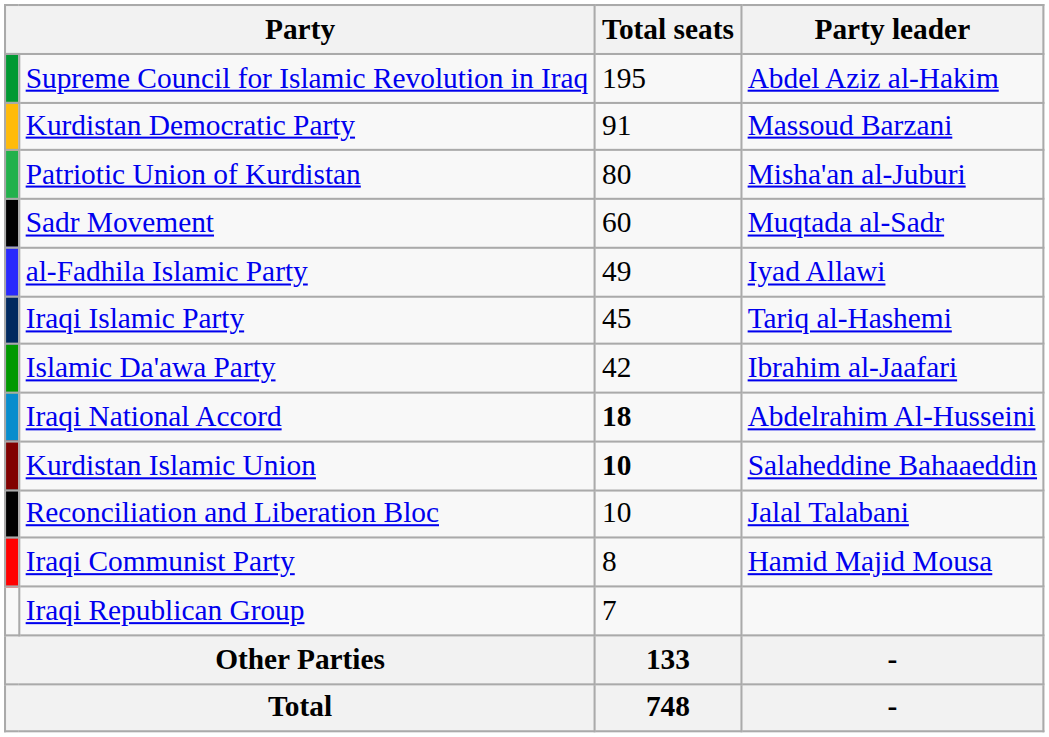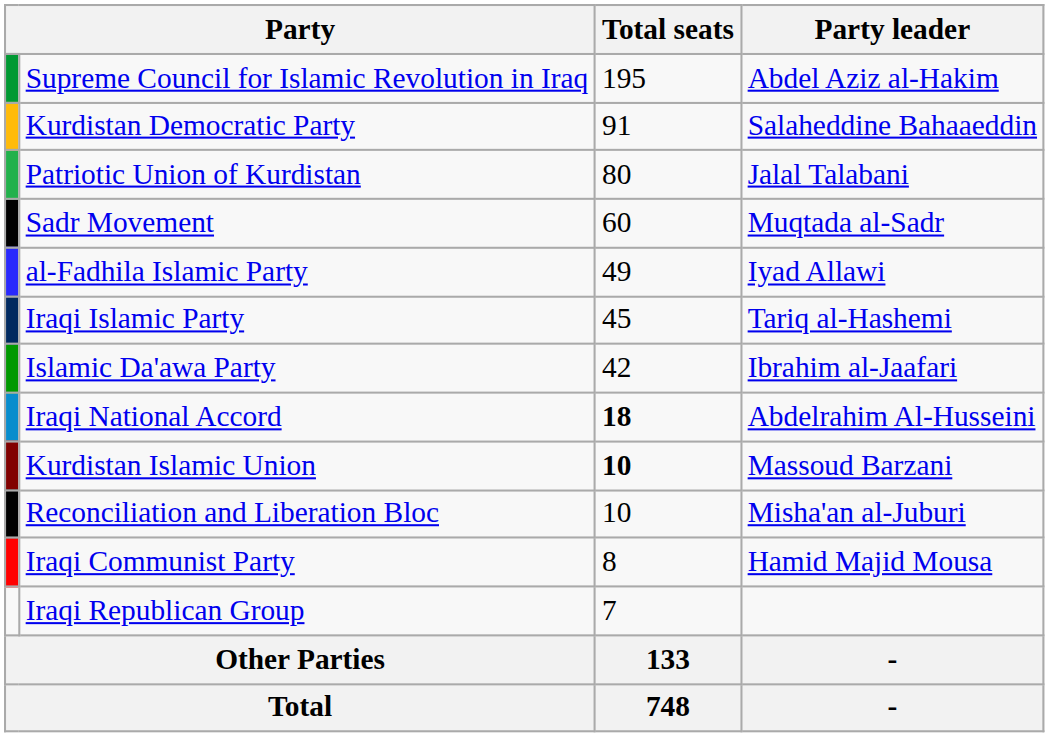(850, 126) Massoud Barzani -> (892, 126) Salaheddine Bahaaeddin
(857, 174) Misha'an al-Juburi -> (828, 174) Jalal Talabani
(892, 465) Salaheddine Bahaaeddin -> (850, 465) Massoud Barzani
(828, 513) Jalal Talabani -> (857, 513) Misha'an al-Juburi
